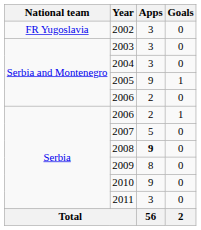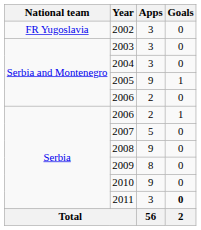(151, 149) bold -> (151, 149) normal
(181, 200) normal -> (181, 200) bold
